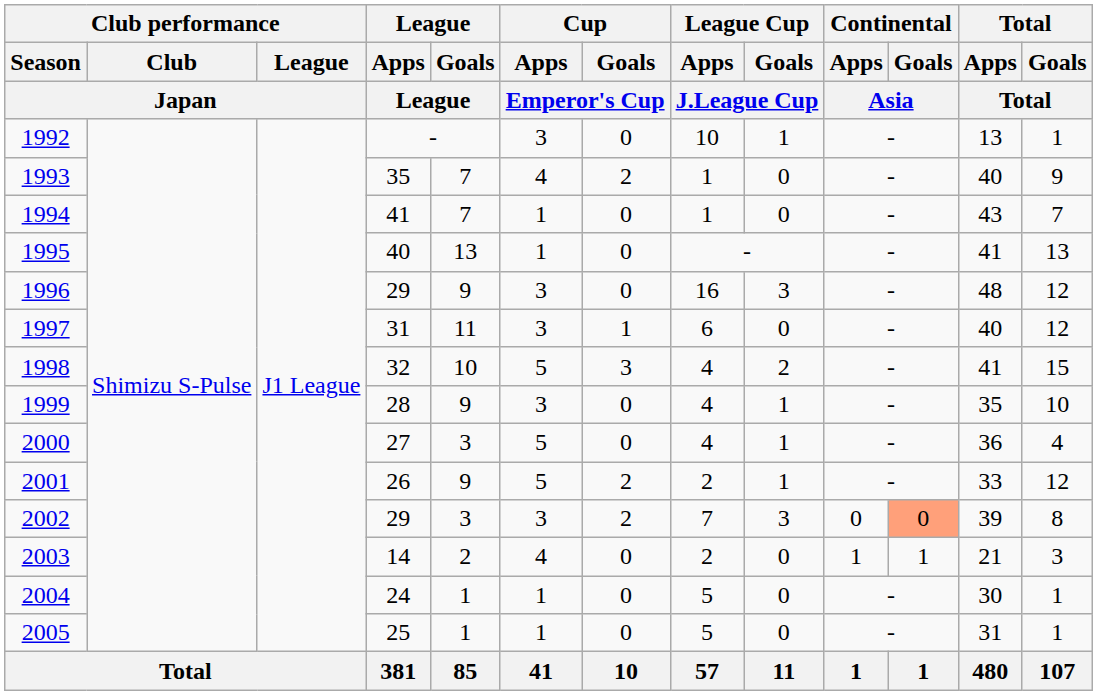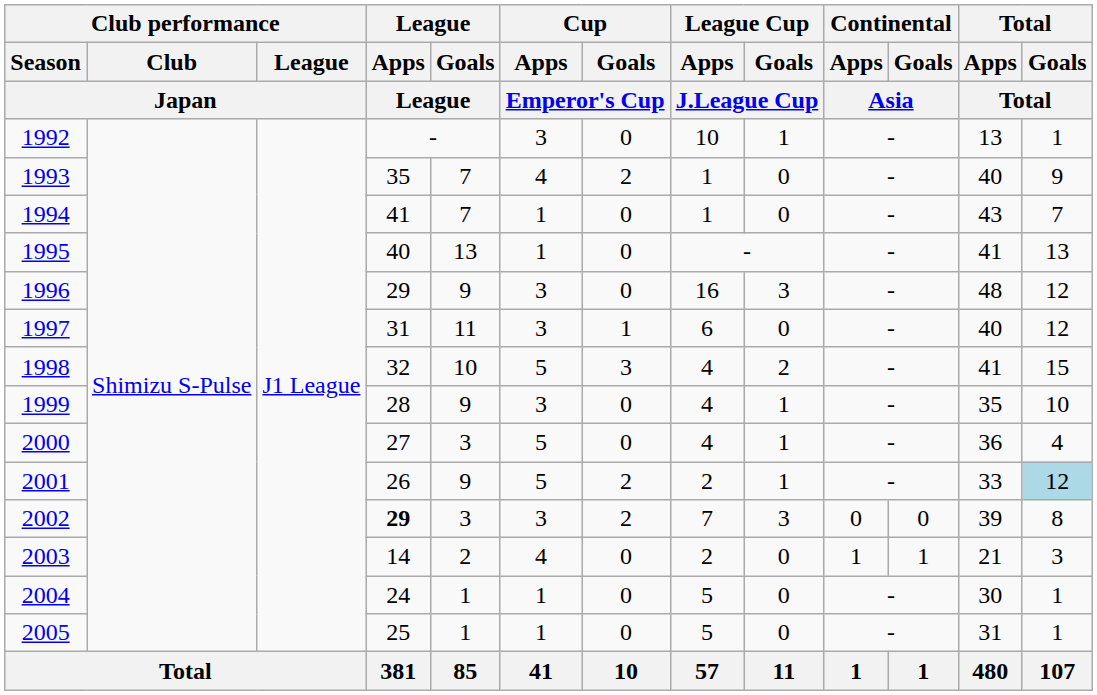(1057, 480) no background -> (1057, 480) lightblue background
(398, 518) normal -> (398, 518) bold
(923, 518) lightsalmon background -> (923, 518) no background
